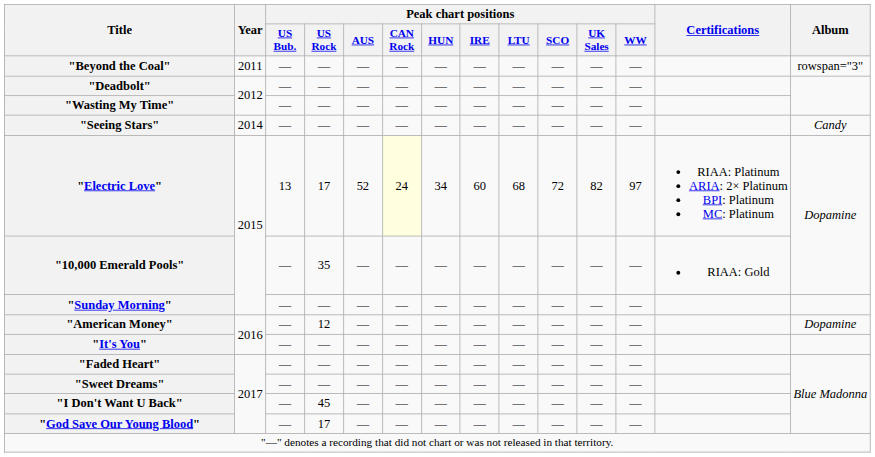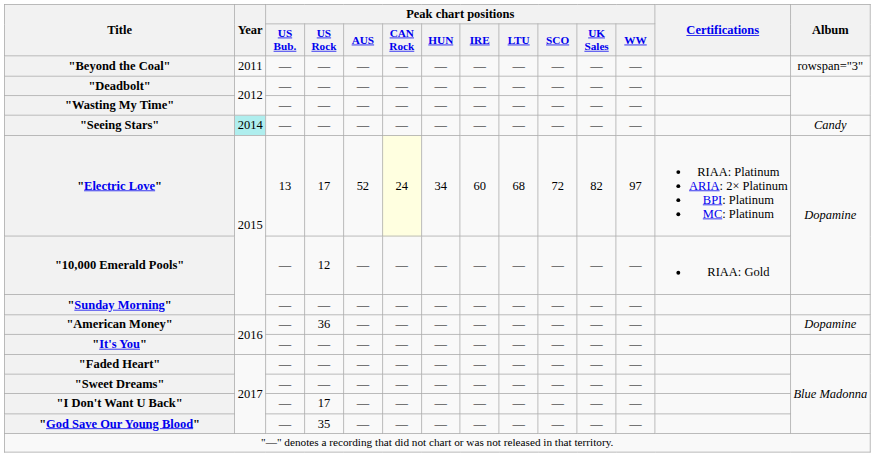(250, 125) no background -> (250, 125) paleturquoise background
(324, 265) 35 -> (324, 265) 12
(324, 324) 12 -> (324, 324) 36
(324, 403) 45 -> (324, 403) 17
(324, 423) 17 -> (324, 423) 35
